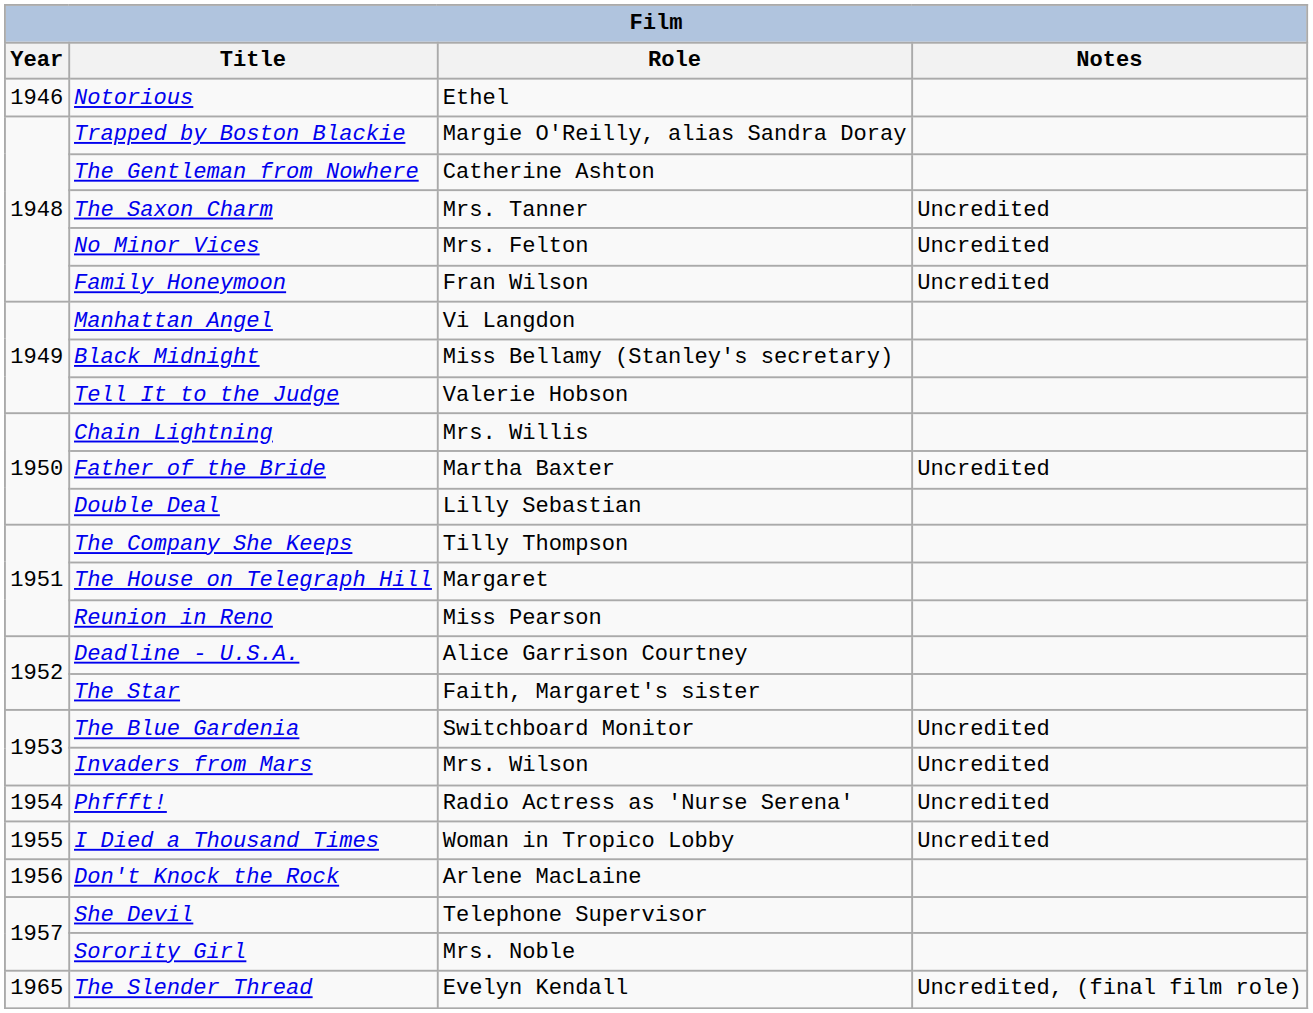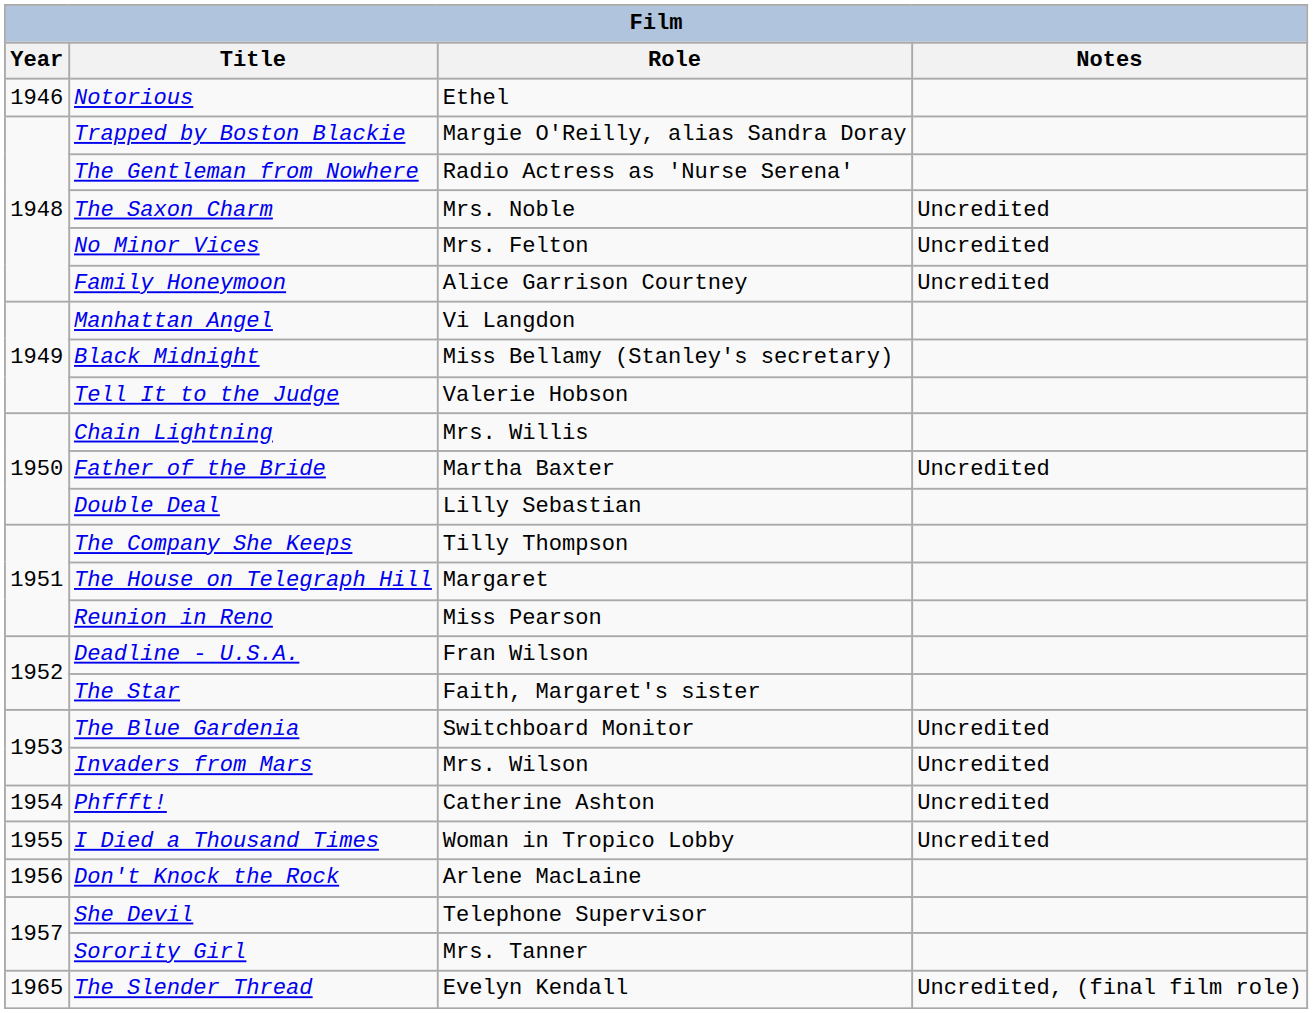(549, 172) Catherine Ashton -> (648, 172) Radio Actress as 'Nurse Serena'
(516, 209) Mrs. Tanner -> (509, 209) Mrs. Noble
(516, 283) Fran Wilson -> (595, 283) Alice Garrison Courtney
(595, 655) Alice Garrison Courtney -> (516, 655) Fran Wilson
(648, 803) Radio Actress as 'Nurse Serena' -> (549, 803) Catherine Ashton
(509, 952) Mrs. Noble -> (516, 952) Mrs. Tanner
